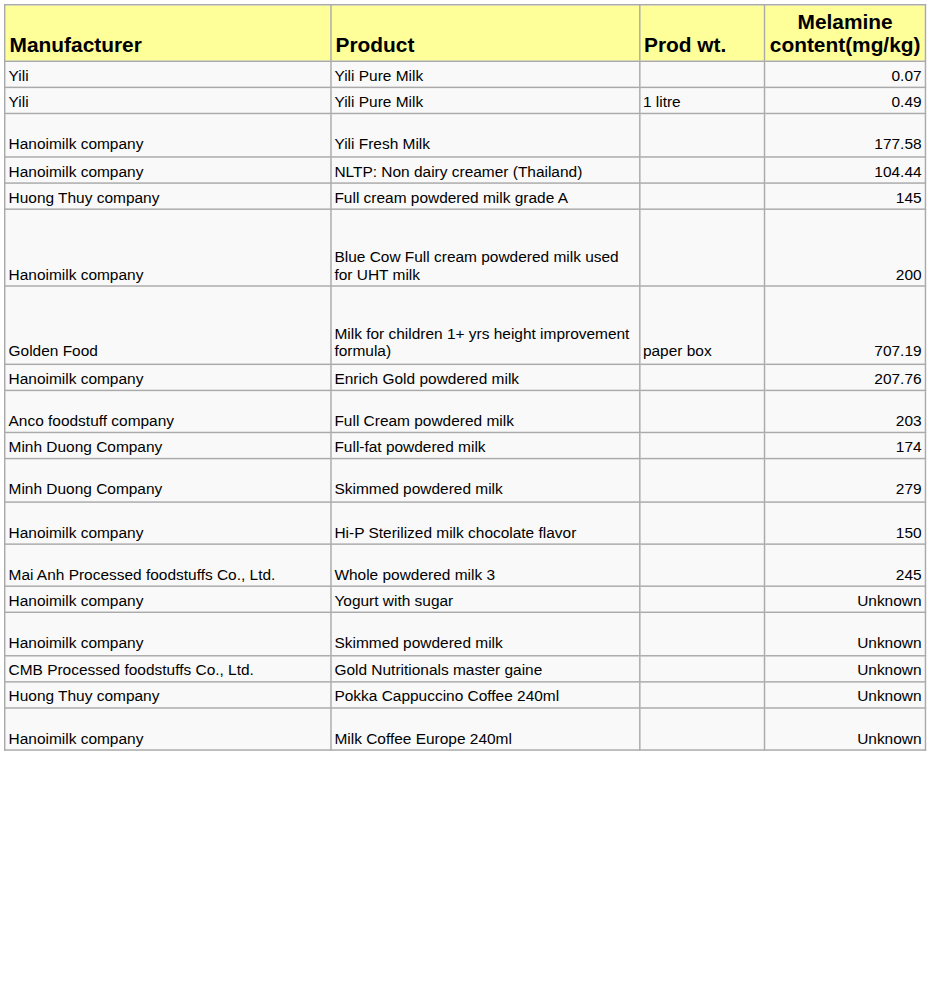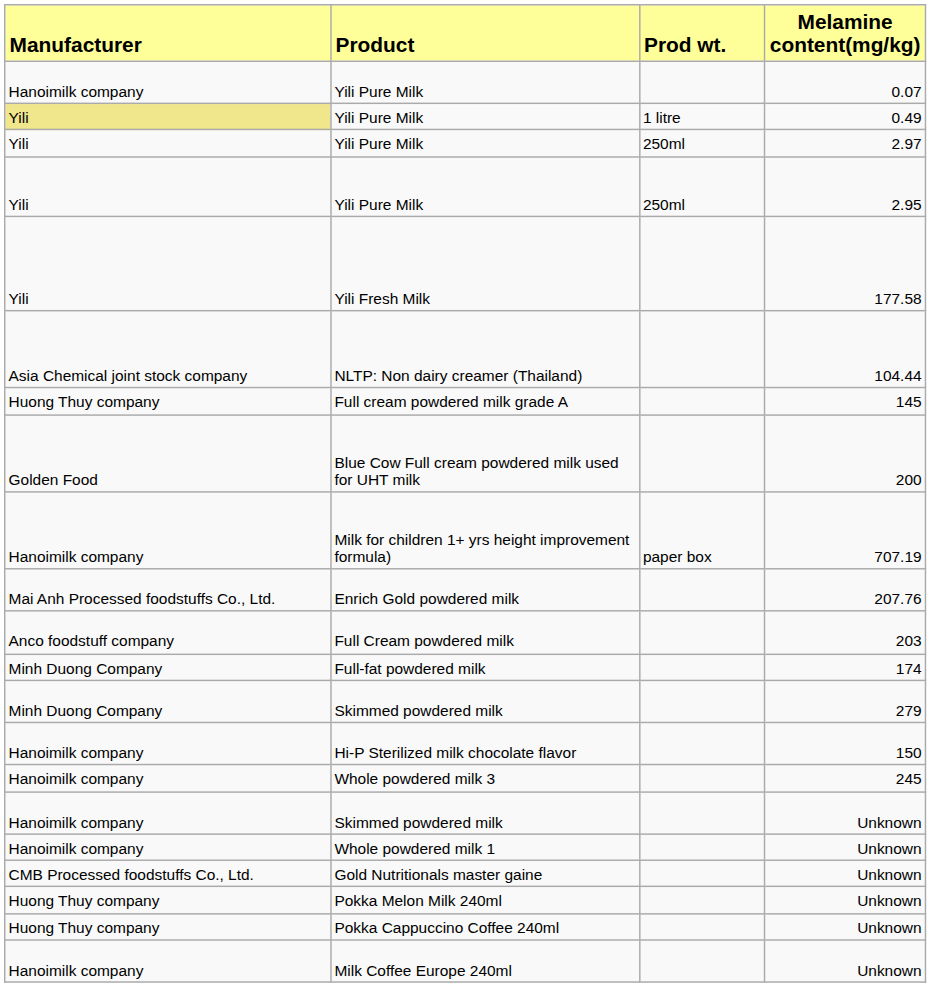(19, 75) Yili -> (76, 91) Hanoimilk company
(19, 102) no background -> (19, 118) khaki background
+ row: (379, 144)
+ row: (379, 204)
(76, 144) Hanoimilk company -> (19, 299) Yili
(76, 171) Hanoimilk company -> (128, 376) Asia Chemical joint stock company
(76, 274) Hanoimilk company -> (53, 479) Golden Food
(53, 351) Golden Food -> (76, 557) Hanoimilk company
(76, 378) Hanoimilk company -> (142, 599) Mai Anh Processed foodstuffs Co., Ltd.
(142, 574) Mai Anh Processed foodstuffs Co., Ltd. -> (76, 779) Hanoimilk company
- row: (394, 601)
+ row: (415, 848)
+ row: (418, 901)
